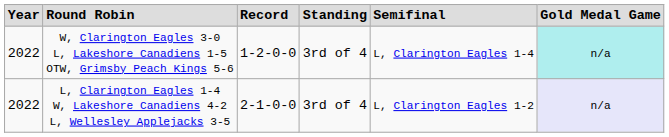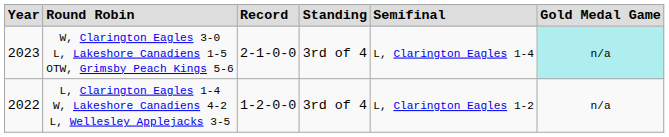(24, 53) 2022 -> (24, 53) 2023
(268, 53) 1-2-0-0 -> (268, 53) 2-1-0-0
(268, 105) 2-1-0-0 -> (268, 105) 1-2-0-0
(601, 106) lavender background -> (601, 106) no background
